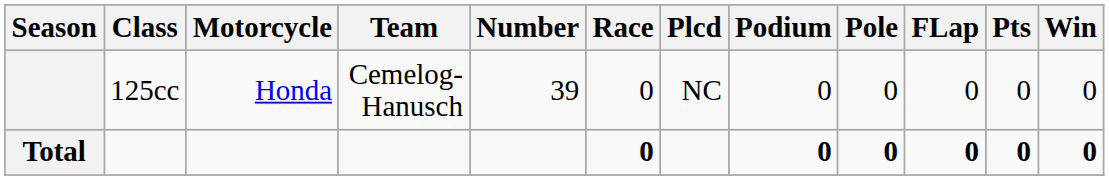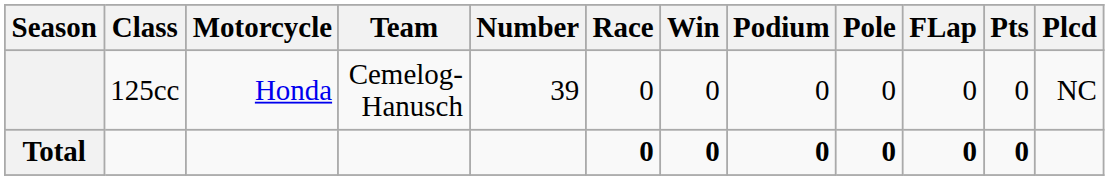columns swapped: (1071, 27) <-> (694, 27)
